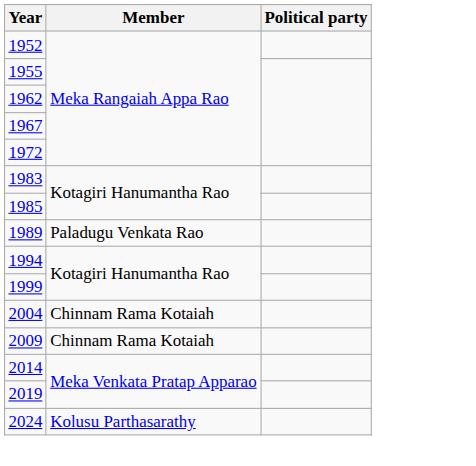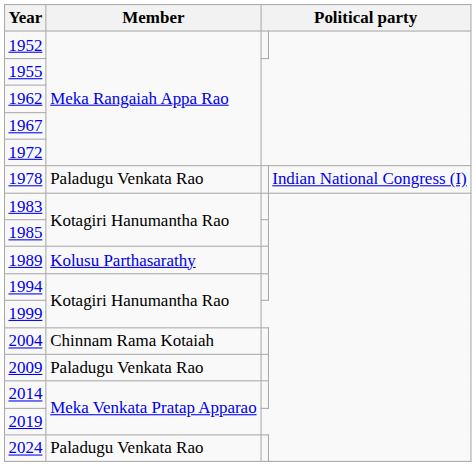+ row: (25, 179)
(127, 233) Paladugu Venkata Rao -> (123, 260) Kolusu Parthasarathy
(132, 340) Chinnam Rama Kotaiah -> (127, 367) Paladugu Venkata Rao
(123, 421) Kolusu Parthasarathy -> (127, 448) Paladugu Venkata Rao
